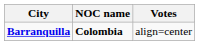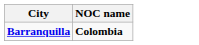- column: (164, 13)
